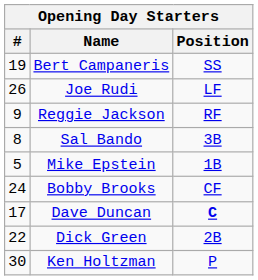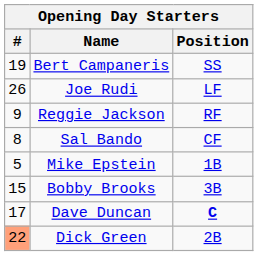(213, 140) 3B -> (213, 140) CF
(17, 189) 24 -> (17, 189) 15
(213, 189) CF -> (213, 189) 3B
(17, 238) no background -> (17, 238) lightsalmon background
- row: (101, 263)
